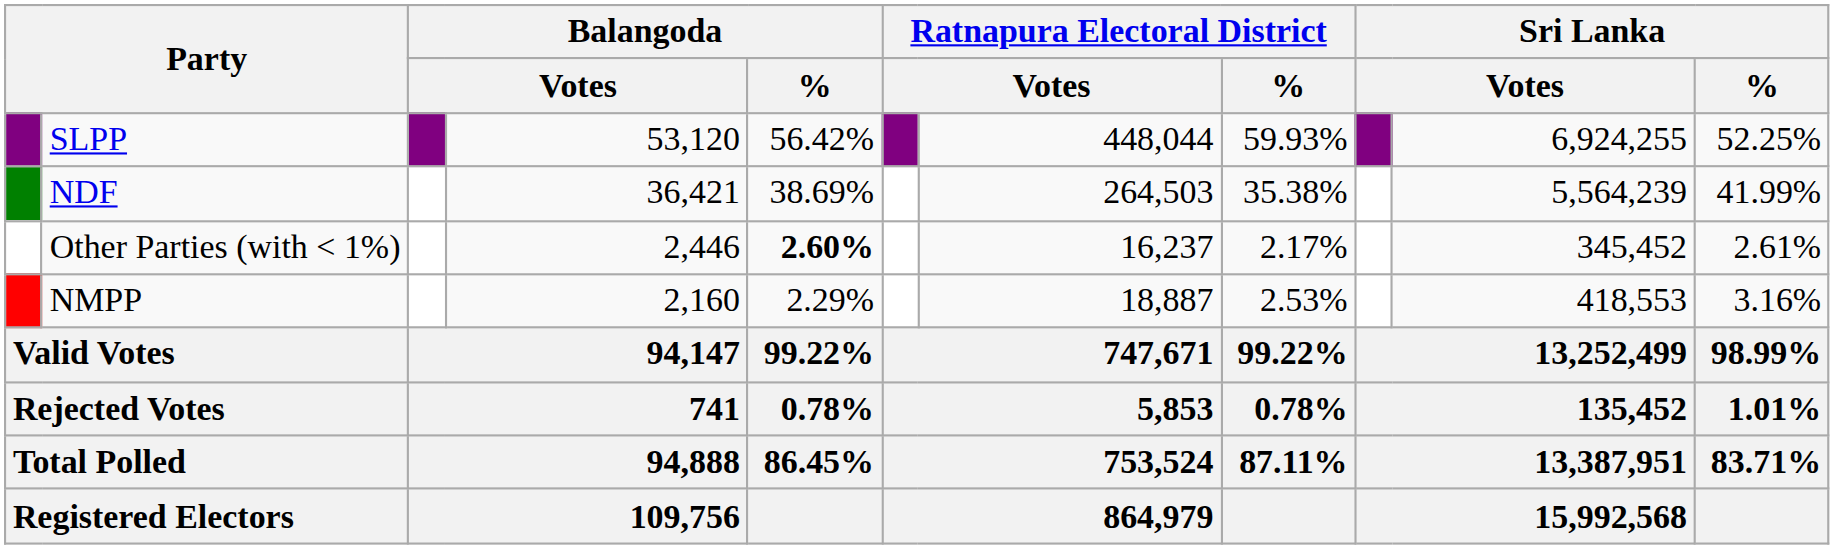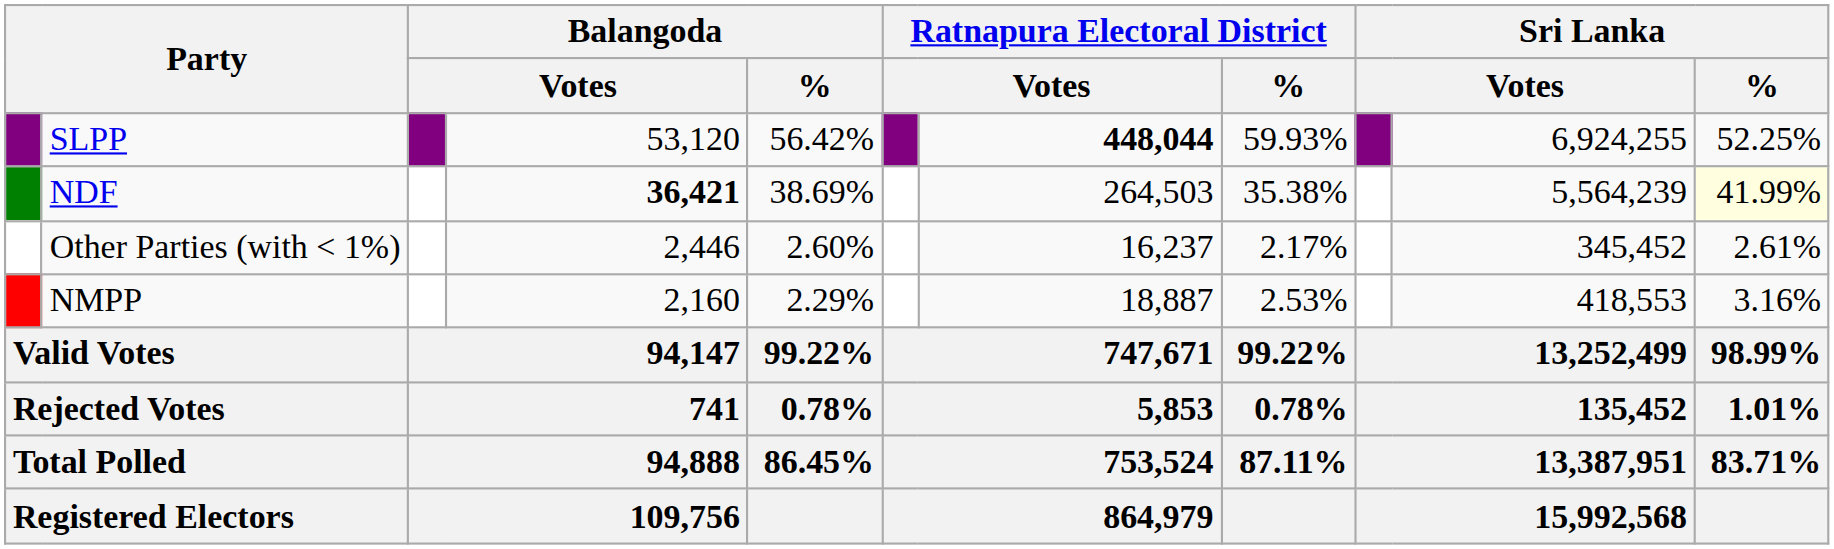(1158, 138) normal -> (1158, 138) bold
(693, 192) normal -> (693, 192) bold
(1769, 192) no background -> (1769, 192) lightyellow background
(827, 246) bold -> (830, 246) normal
